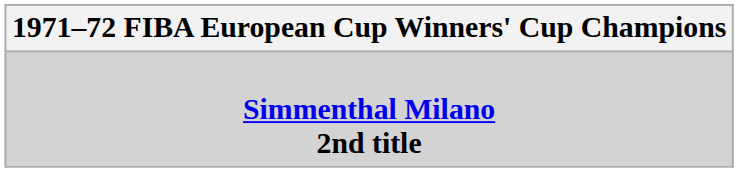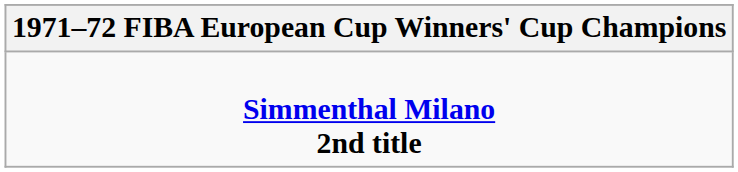(369, 125) lightgrey background -> (369, 125) no background
